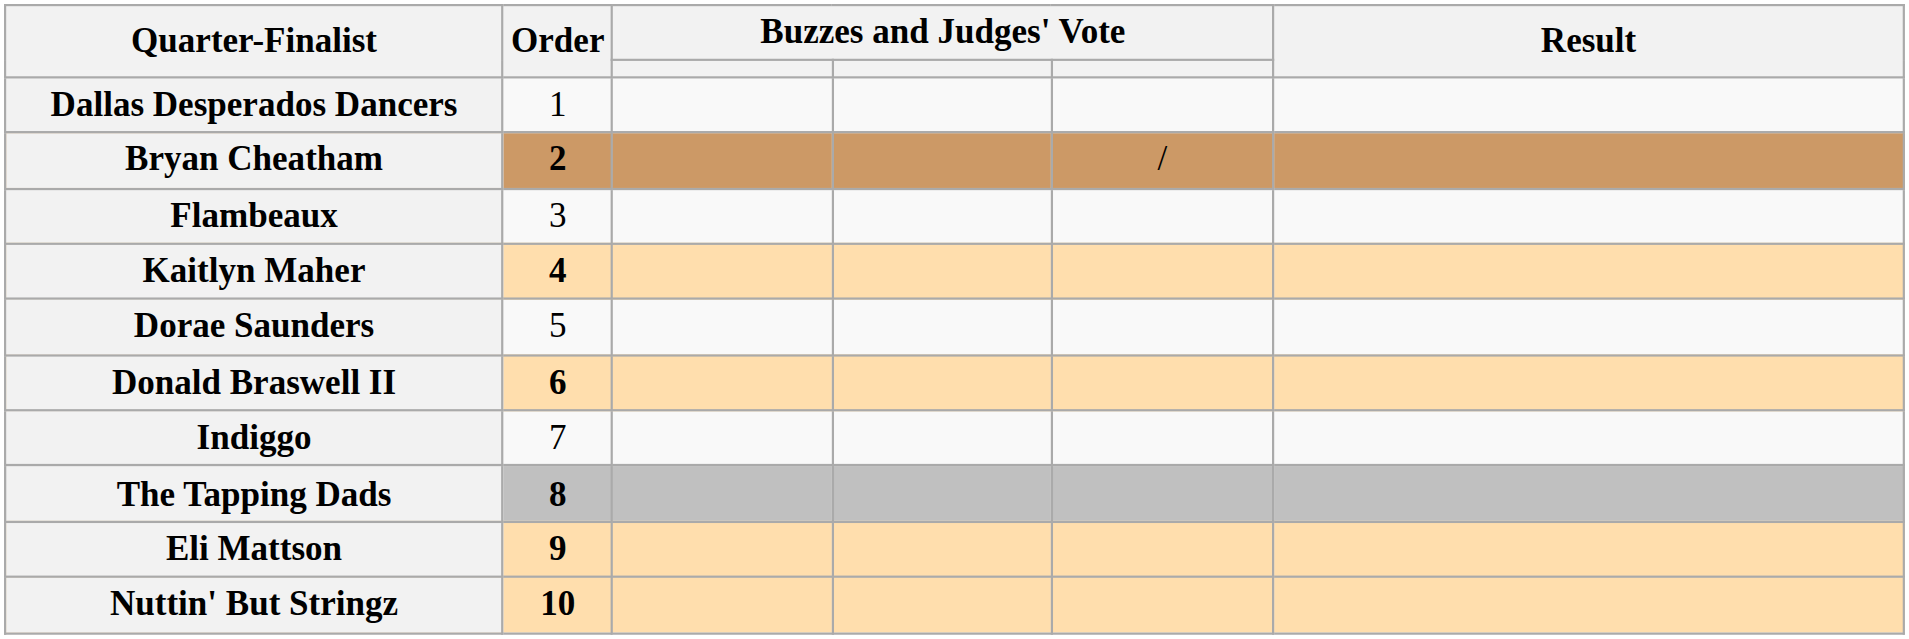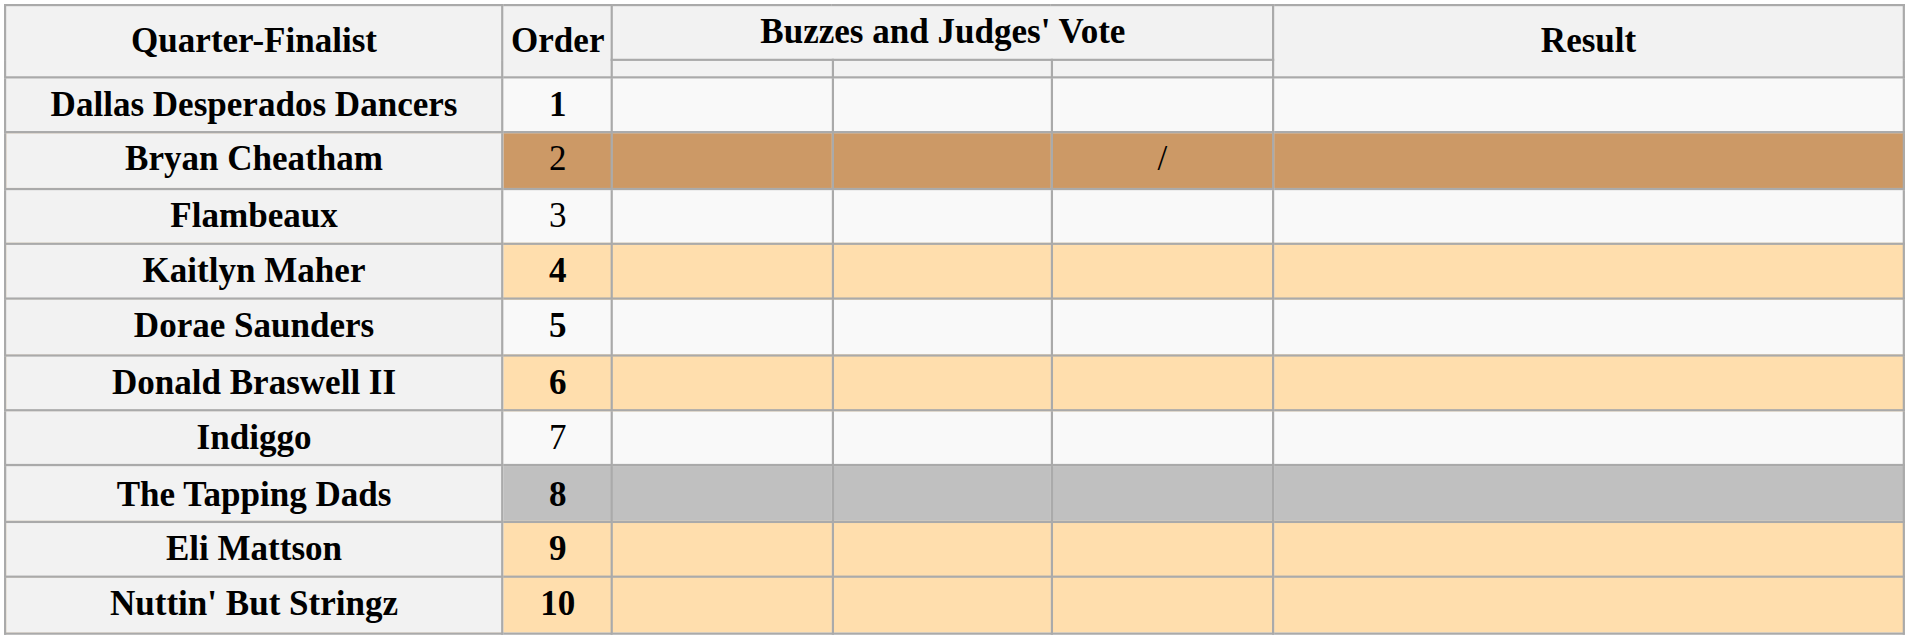(558, 104) normal -> (558, 104) bold
(558, 159) bold -> (558, 159) normal
(558, 326) normal -> (558, 326) bold
